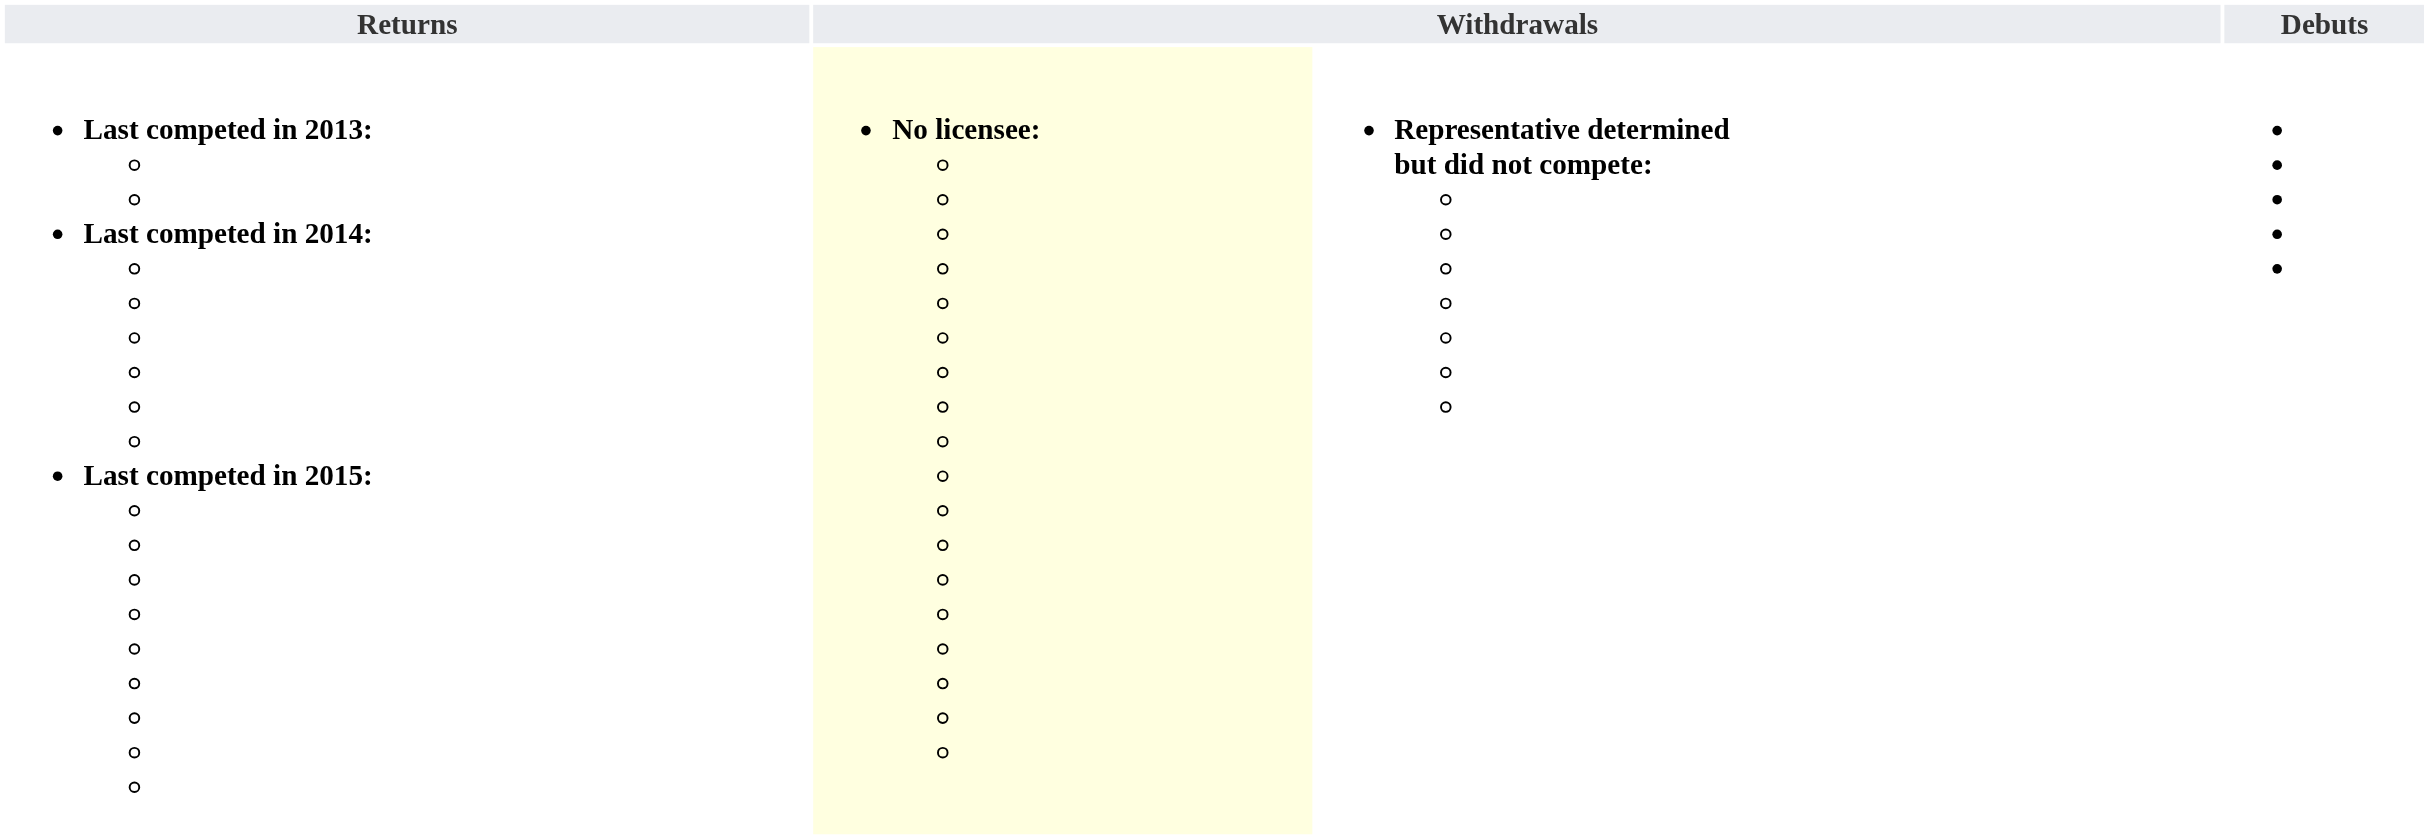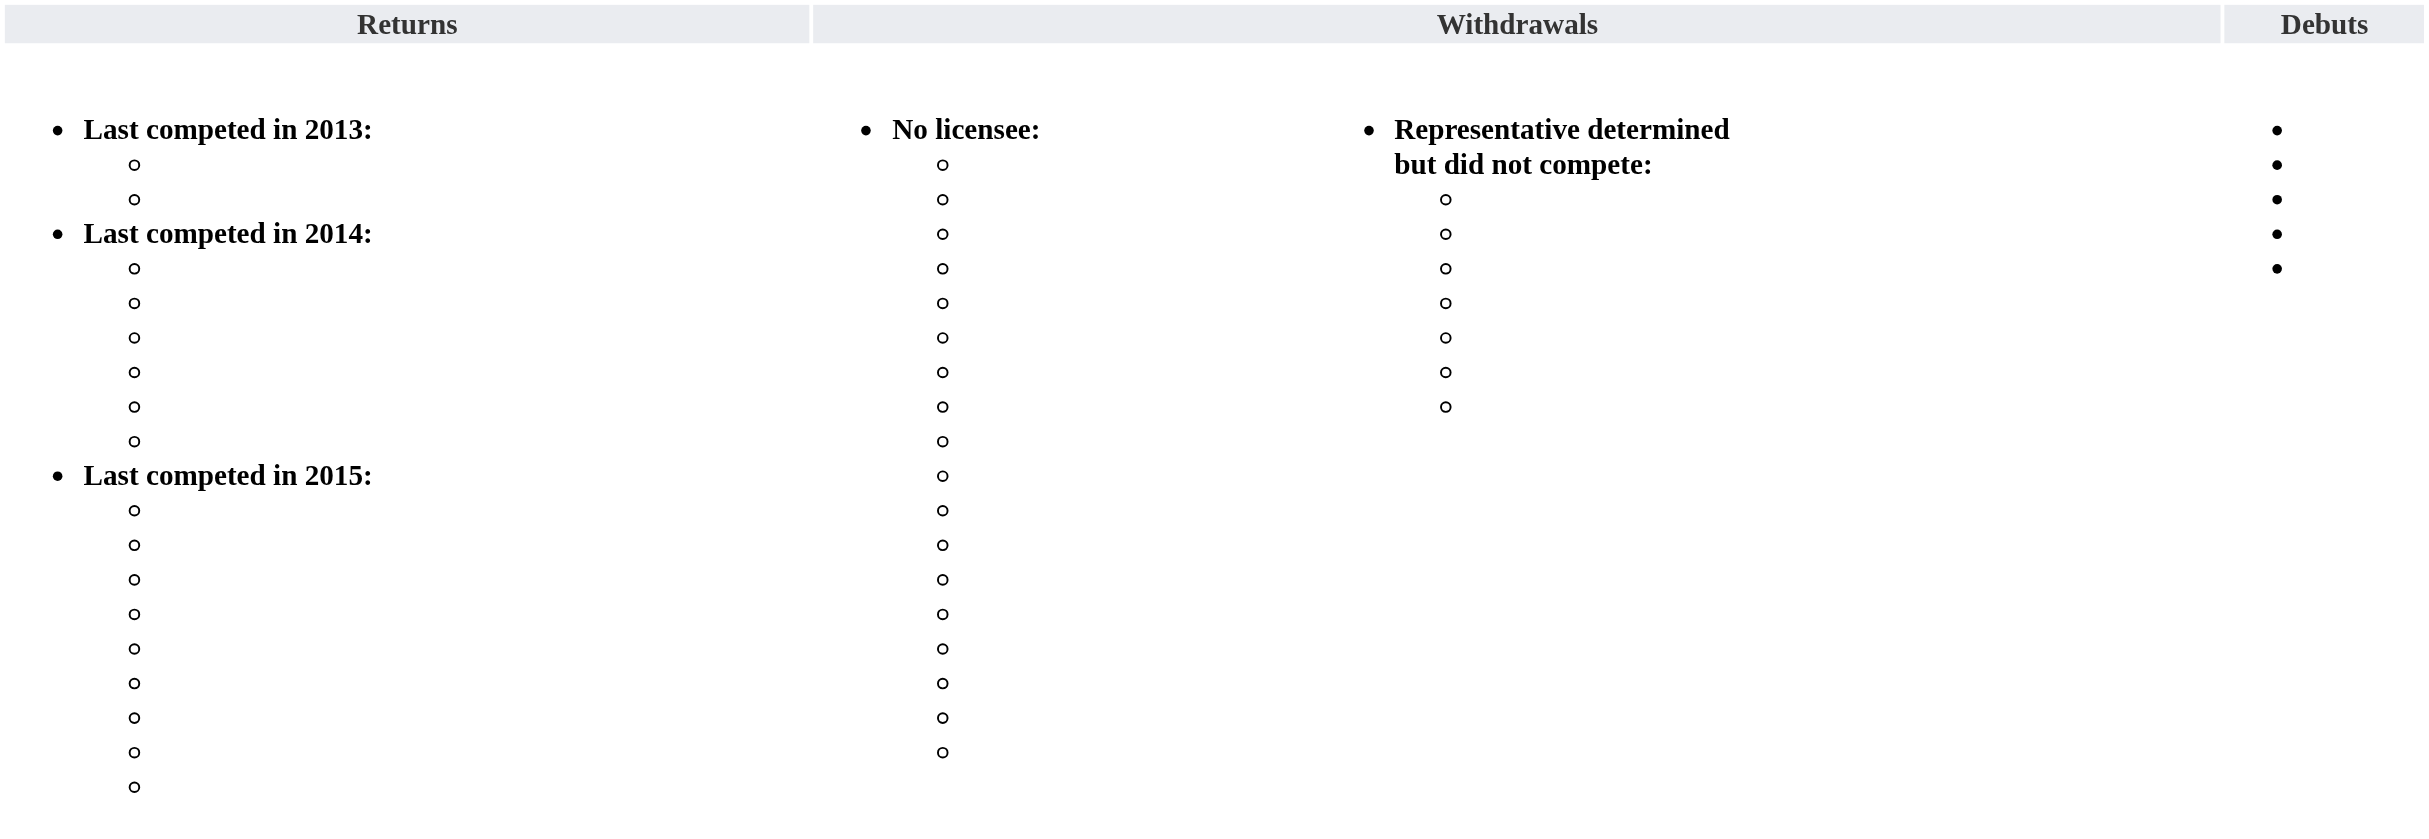(1063, 441) lightyellow background -> (1063, 441) no background
